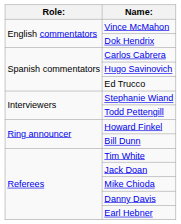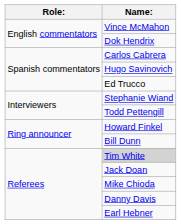(125, 155) no background -> (125, 155) lightgrey background
